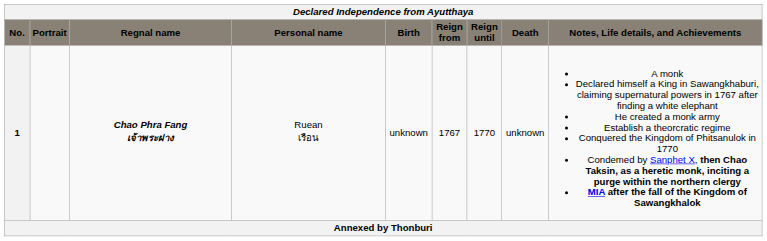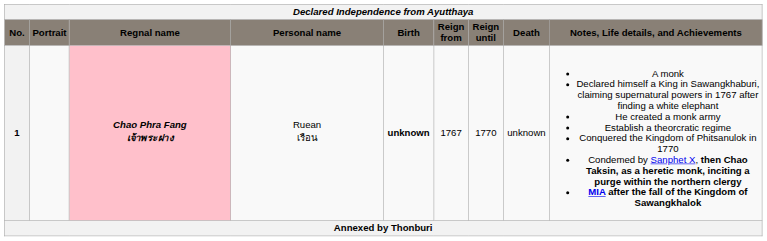(151, 132) no background -> (150, 132) pink background
(409, 133) normal -> (409, 133) bold
